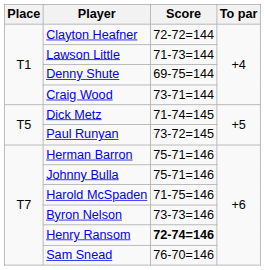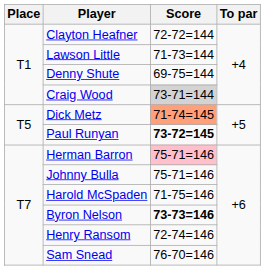(184, 94) no background -> (184, 94) lightgrey background
(184, 114) no background -> (184, 114) lightsalmon background
(184, 134) normal -> (184, 134) bold
(184, 154) no background -> (184, 154) pink background
(184, 214) normal -> (184, 214) bold
(184, 235) bold -> (184, 235) normal
